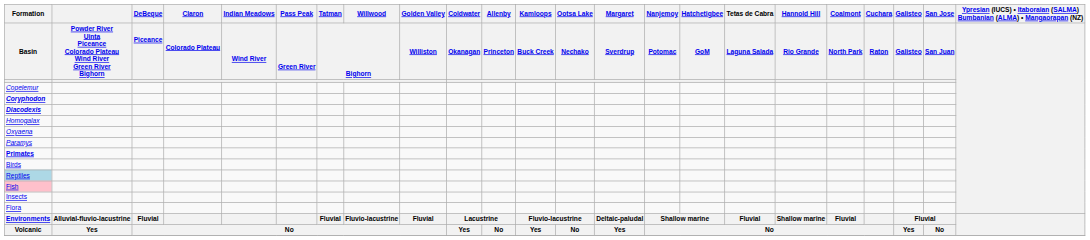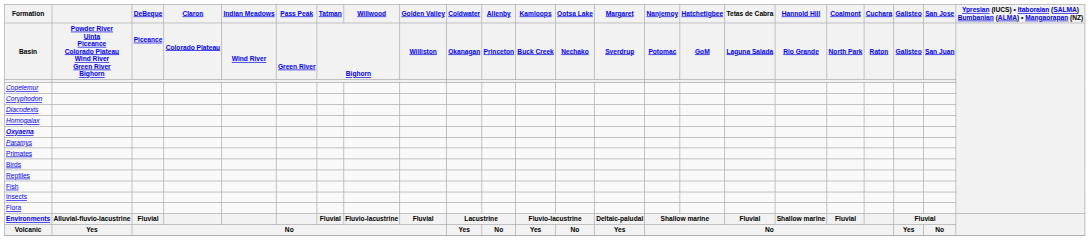(26, 99) bold -> (24, 99) normal
(23, 109) bold -> (22, 109) normal
(19, 131) normal -> (20, 131) bold
(20, 153) bold -> (19, 153) normal
(18, 175) lightblue background -> (18, 175) no background
(12, 186) pink background -> (12, 186) no background
